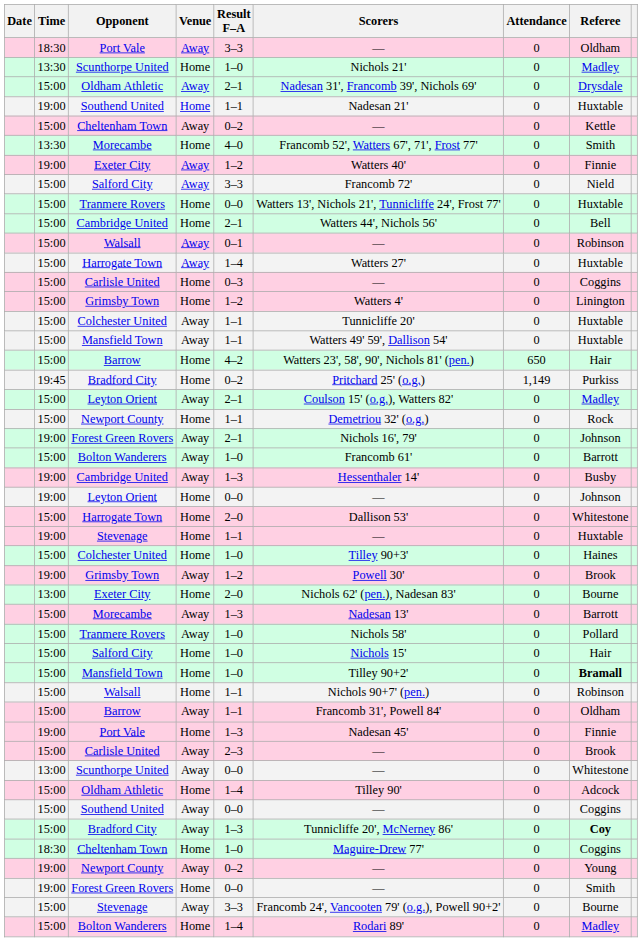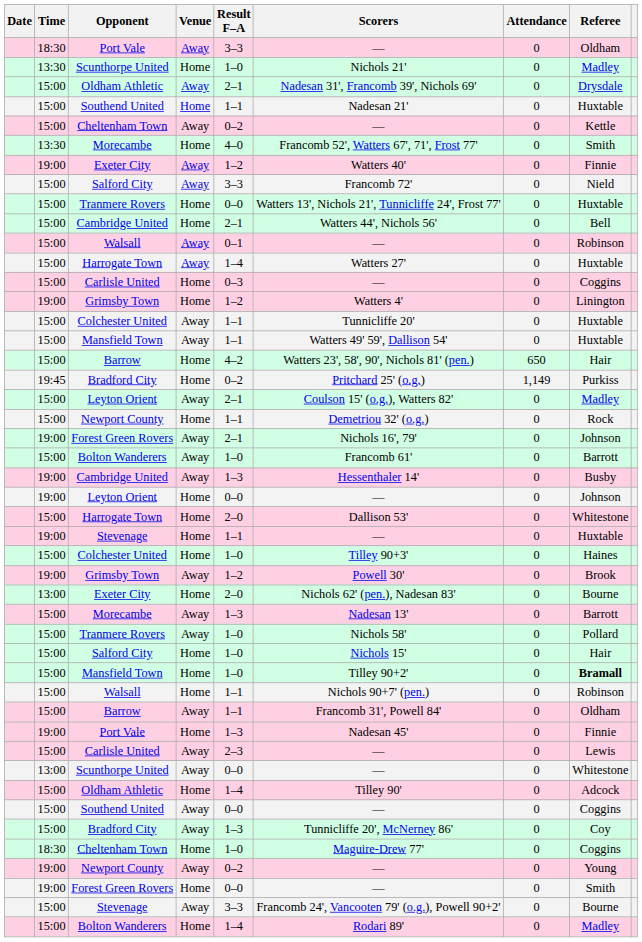(52, 106) 19:00 -> (52, 106) 15:00
(52, 301) 15:00 -> (52, 301) 19:00
(600, 751) Brook -> (600, 751) Lewis
(600, 829) bold -> (600, 829) normal
